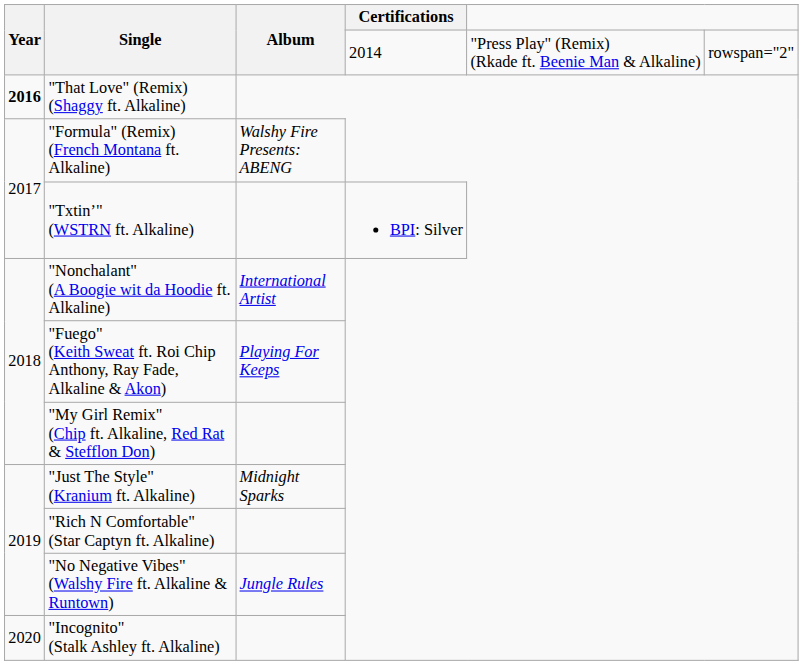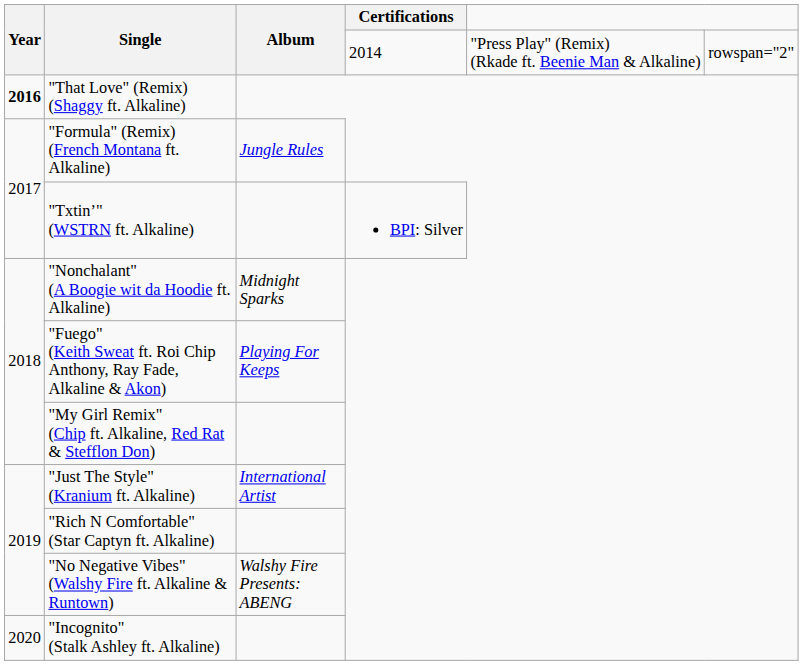(279, 150) Walshy Fire Presents: ABENG -> (281, 150) Jungle Rules
(283, 289) International Artist -> (269, 289) Midnight Sparks
(269, 486) Midnight Sparks -> (283, 486) International Artist
(281, 584) Jungle Rules -> (279, 584) Walshy Fire Presents: ABENG
